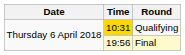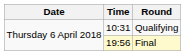(118, 27) gold background -> (118, 27) no background
